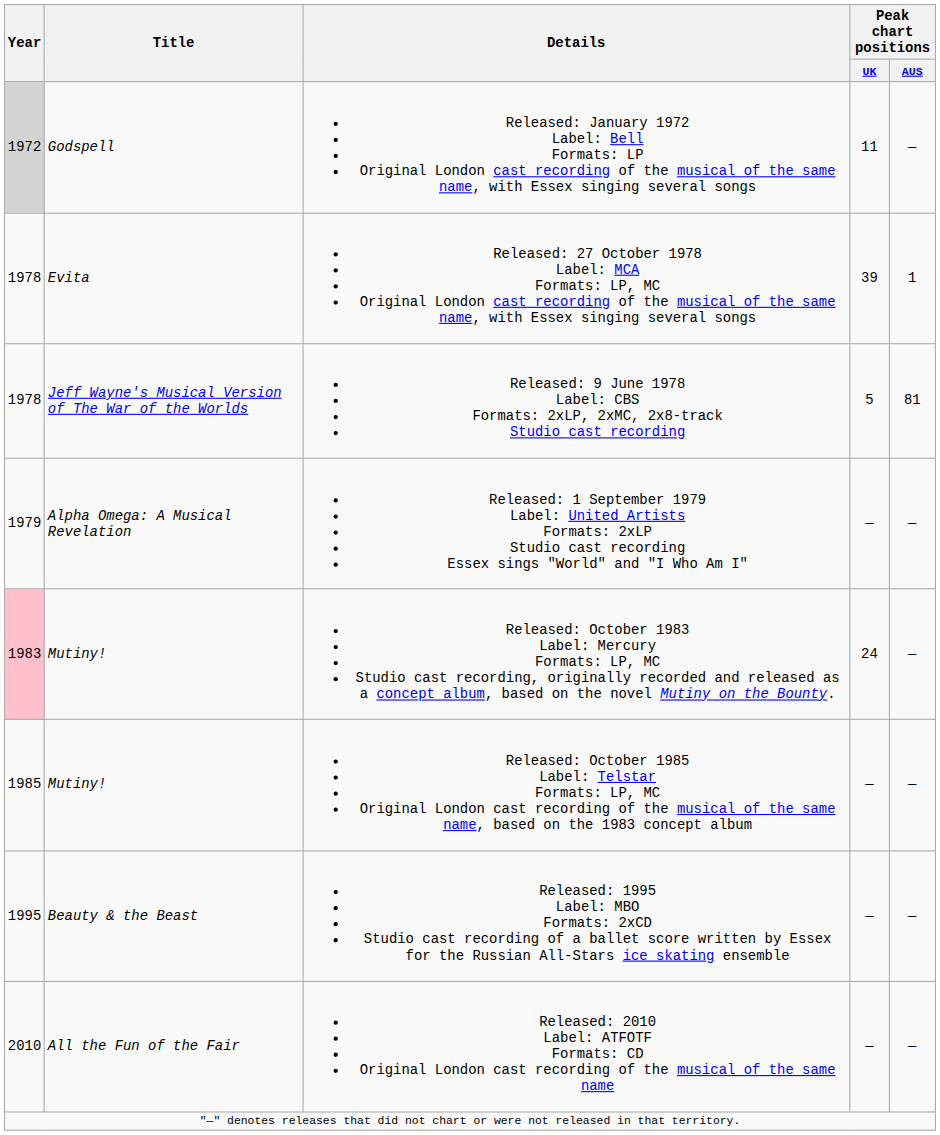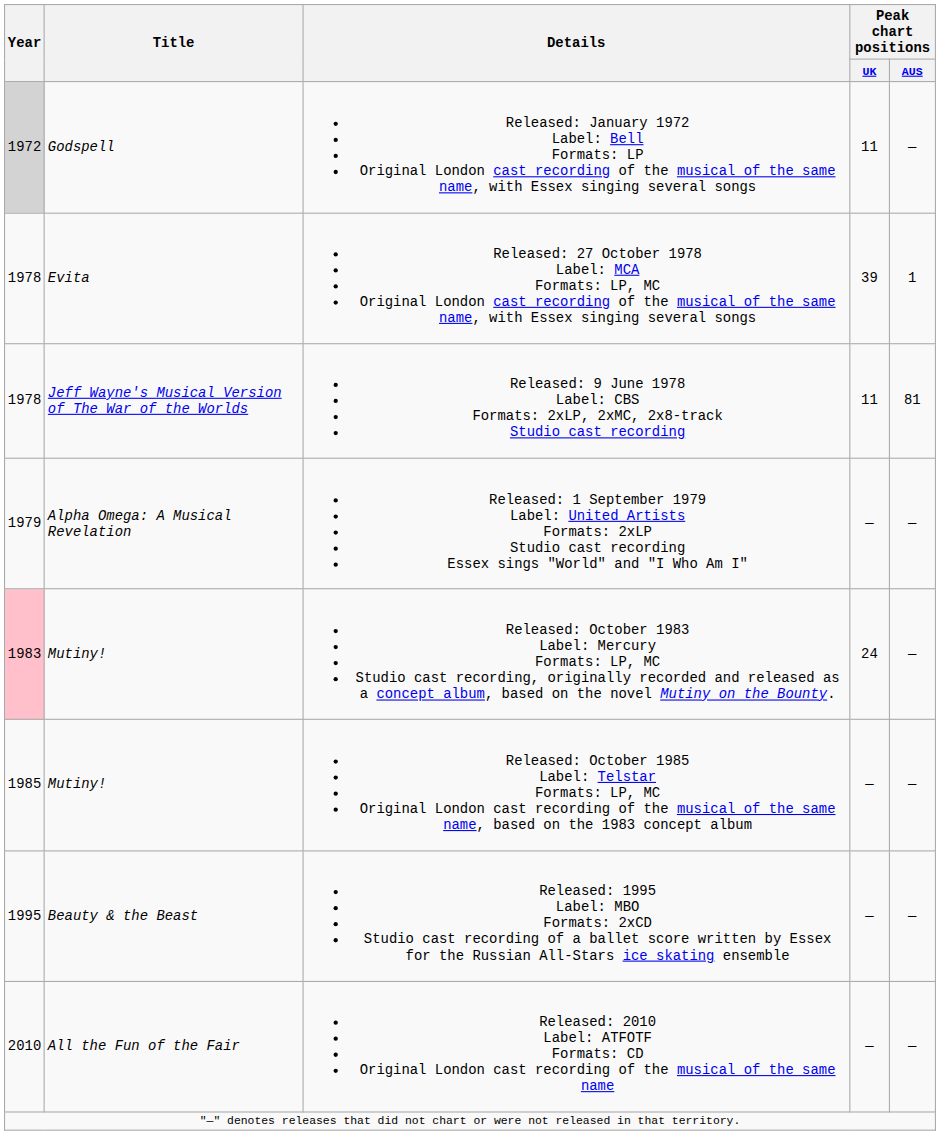(869, 401) 5 -> (869, 401) 11
